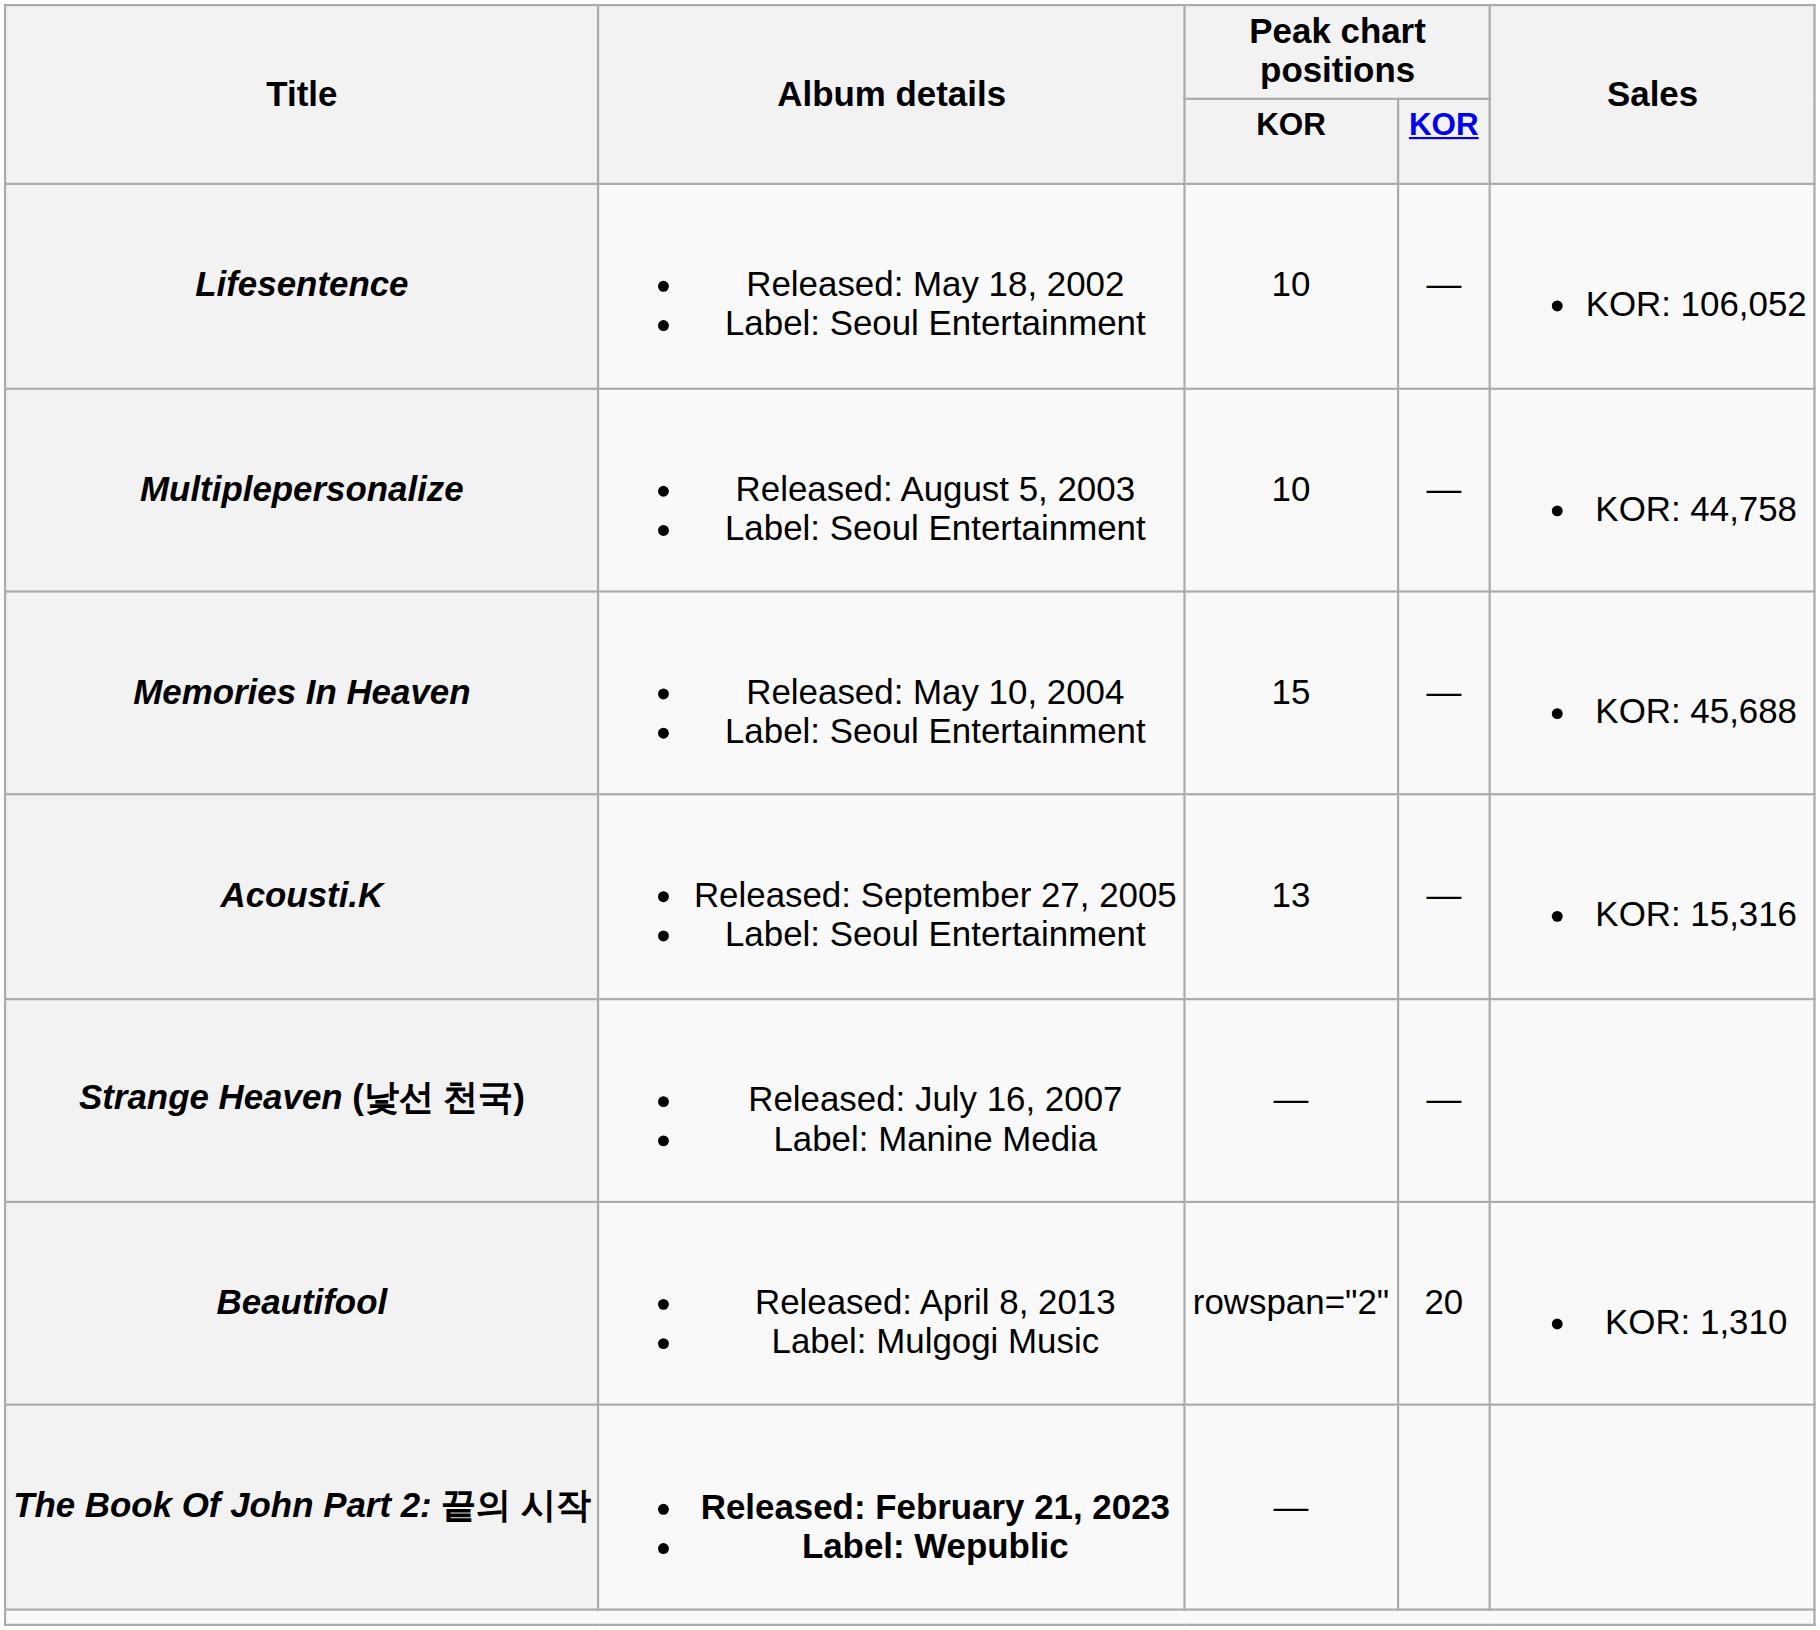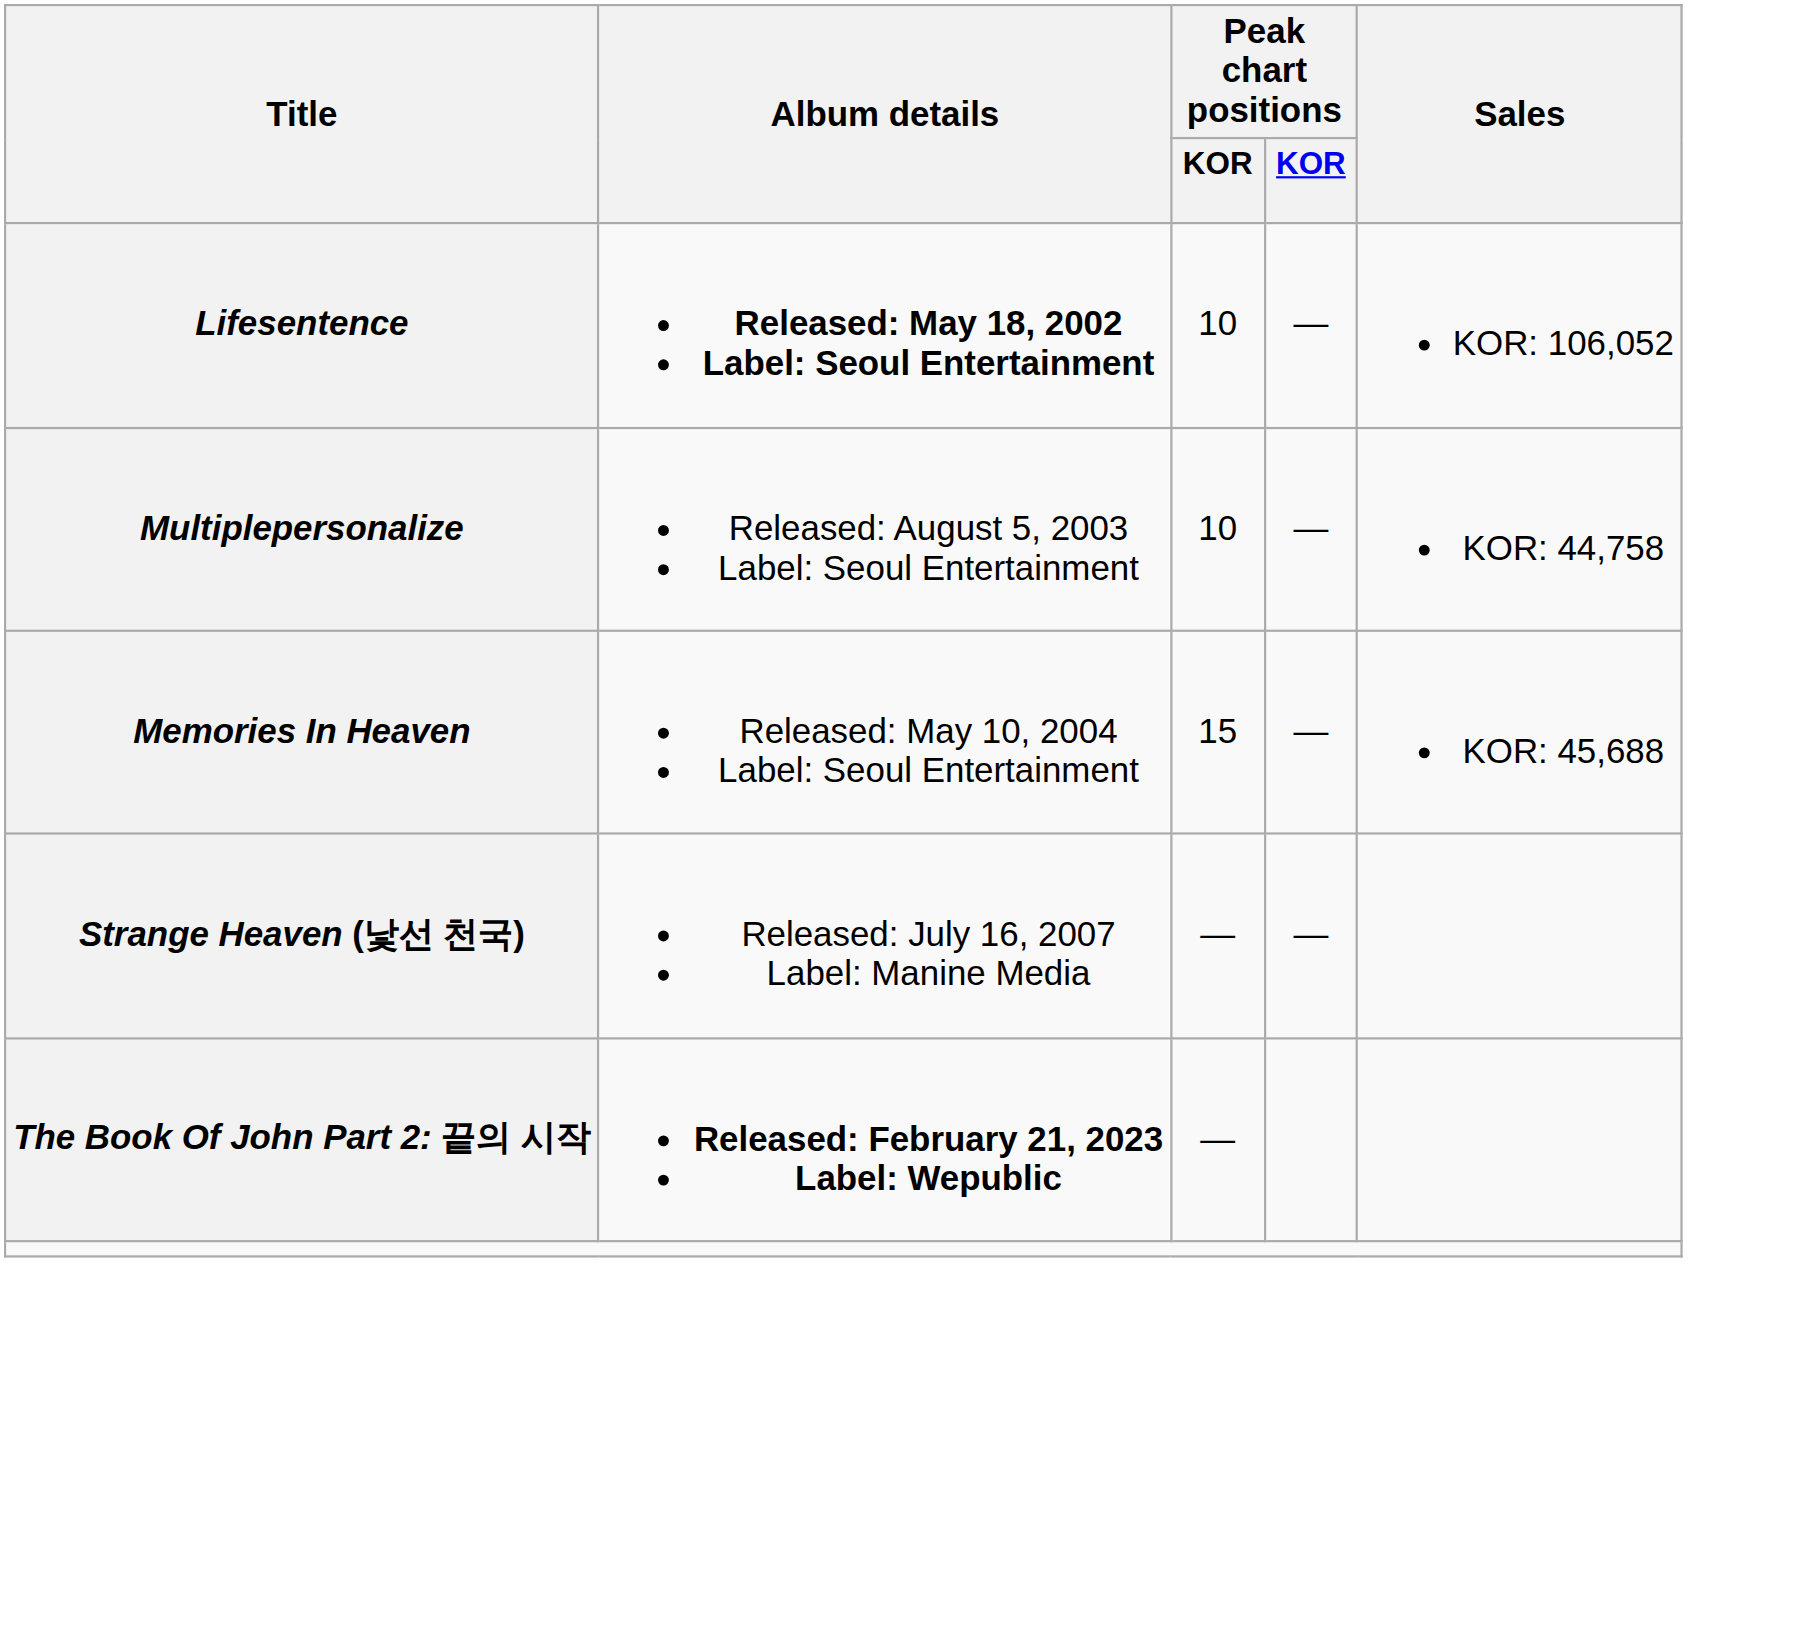(892, 306) normal -> (885, 345) bold
- row: (302, 895)
- row: (302, 1303)
